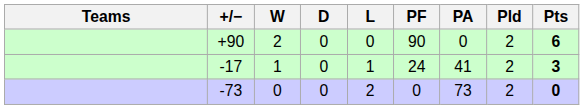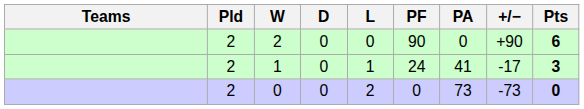columns swapped: (509, 16) <-> (231, 16)
